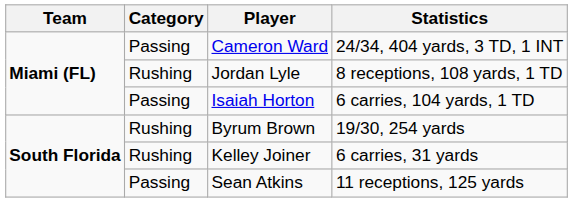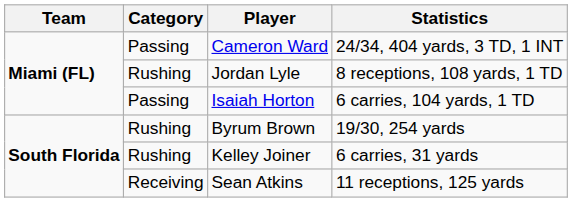(159, 182) Passing -> (166, 182) Receiving
